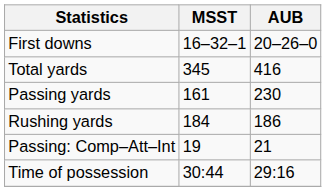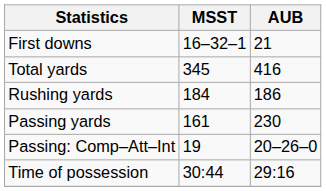(286, 43) 20–26–0 -> (263, 43) 21
rows swapped: (60, 121) <-> (60, 95)
(263, 147) 21 -> (286, 147) 20–26–0
